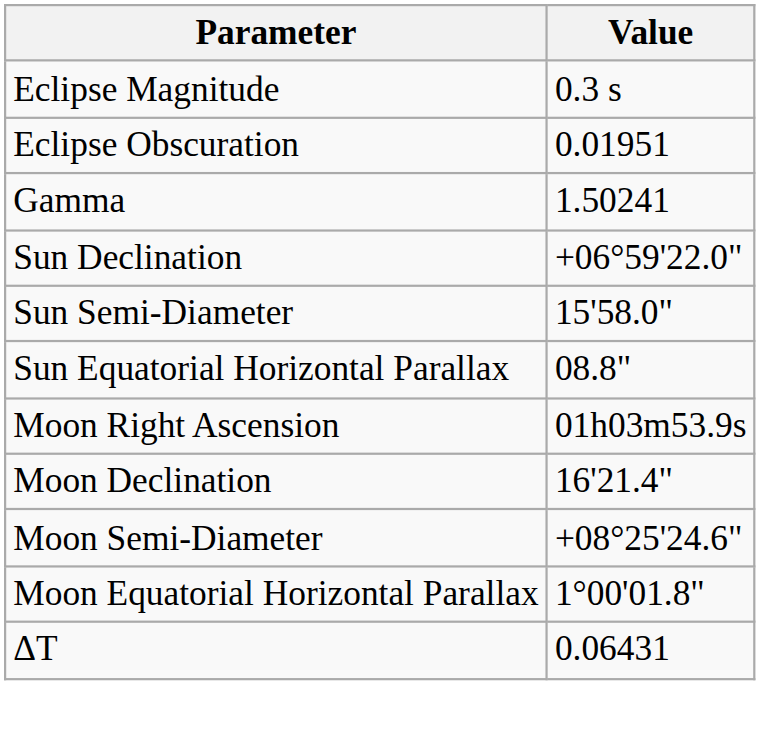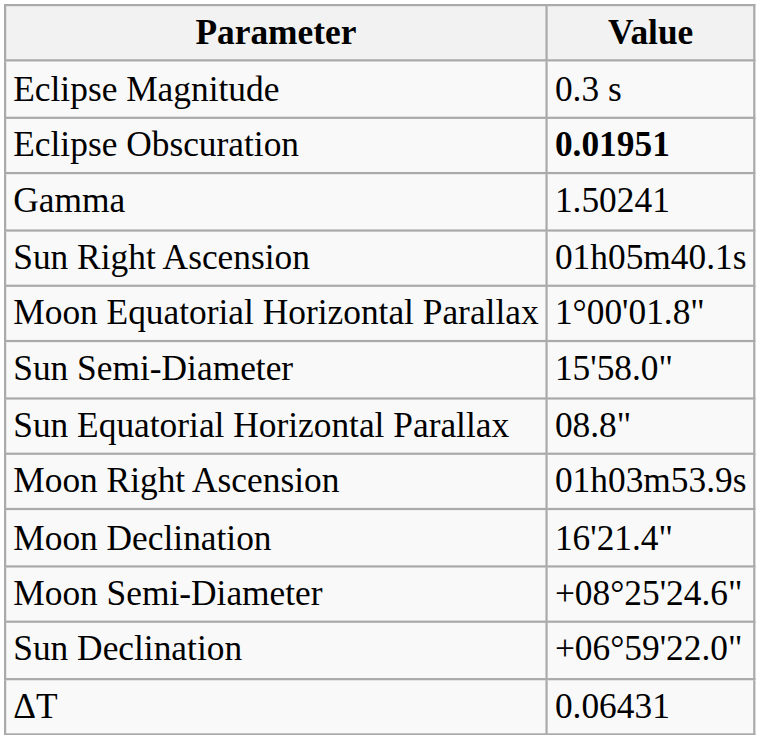(612, 144) normal -> (612, 144) bold
+ row: (162, 256)
rows swapped: (128, 256) <-> (276, 593)
